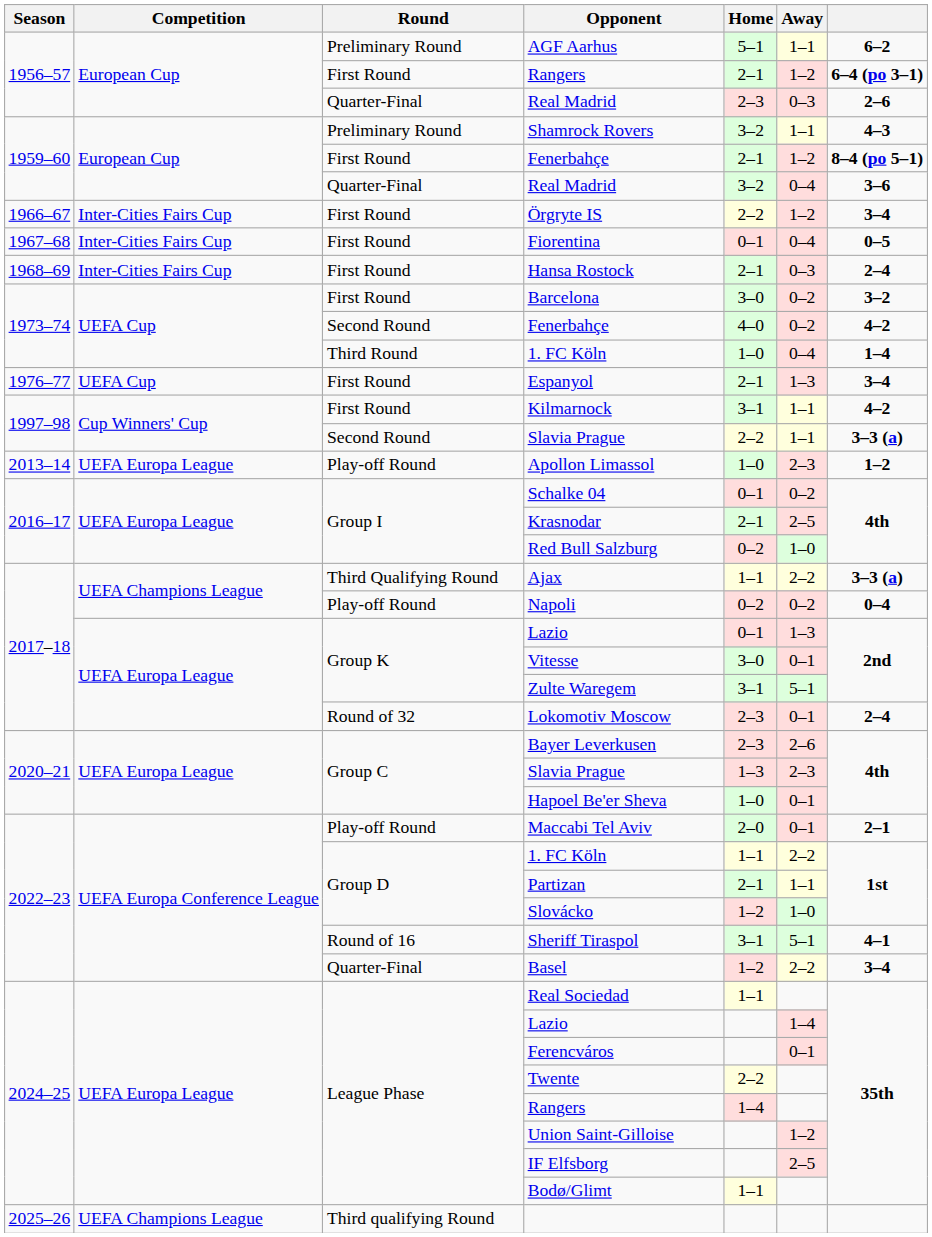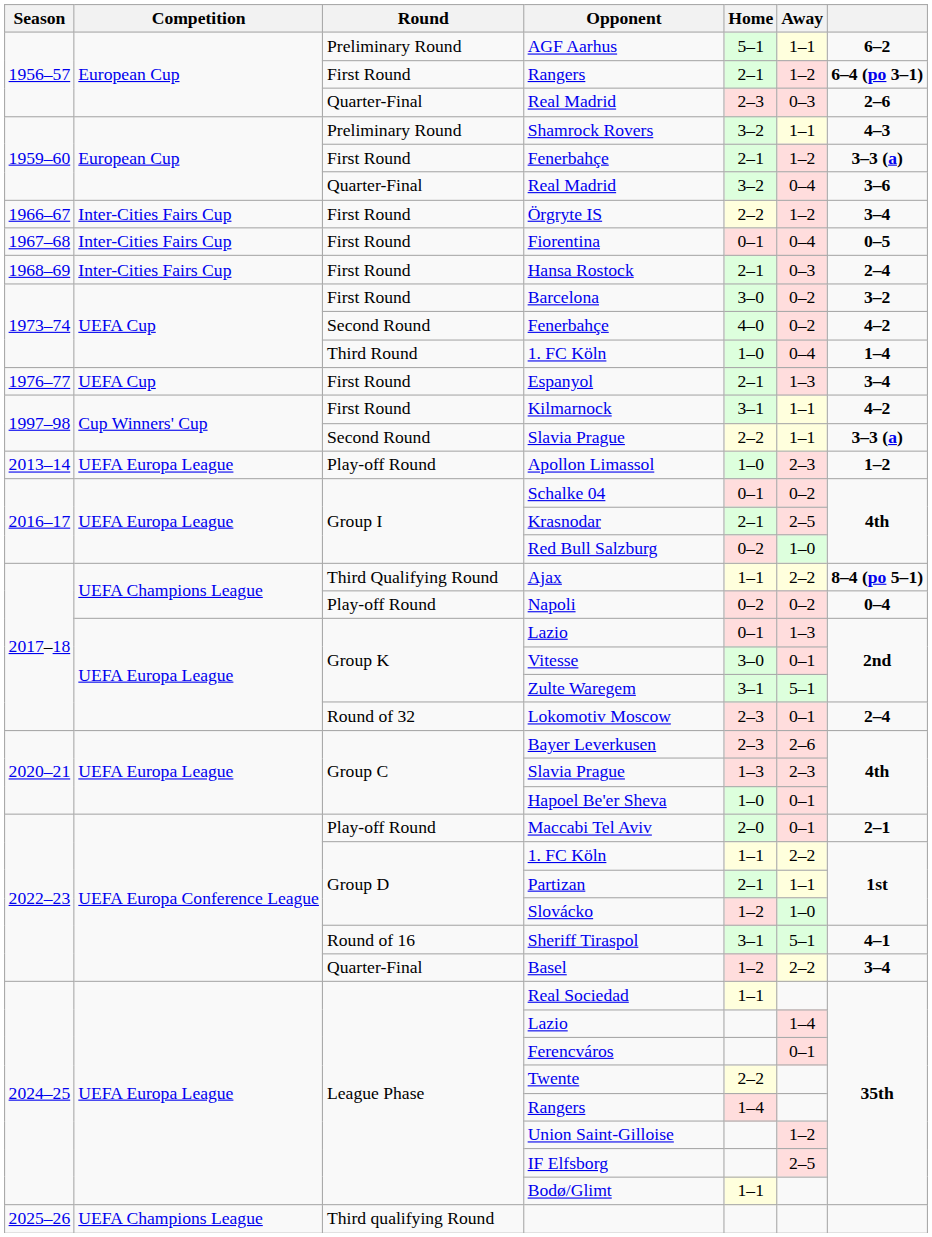(877, 158) 8–4 (po 5–1) -> (877, 158) 3–3 (a)
(877, 576) 3–3 (a) -> (877, 576) 8–4 (po 5–1)
